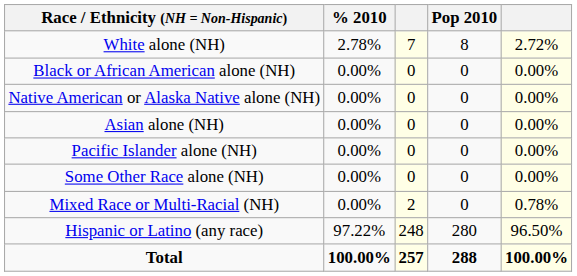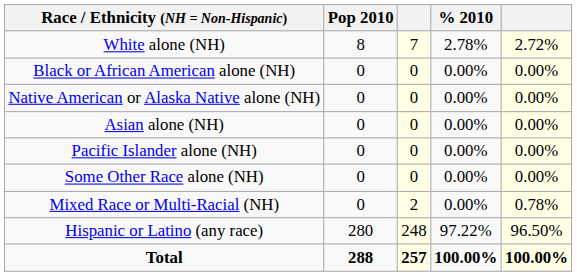columns swapped: (464, 17) <-> (359, 17)
